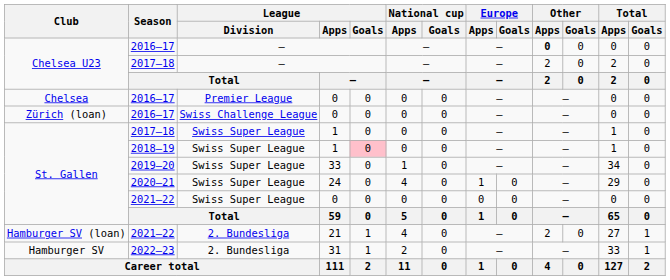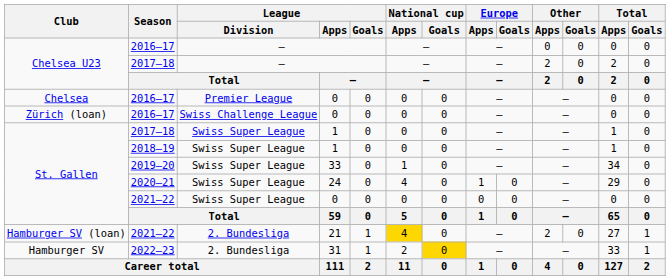(547, 47) bold -> (547, 47) normal
(368, 148) pink background -> (368, 148) no background
(404, 233) no background -> (404, 233) gold background
(444, 250) no background -> (444, 250) gold background
